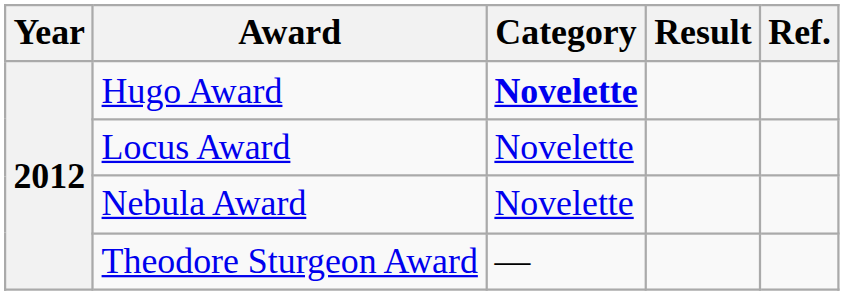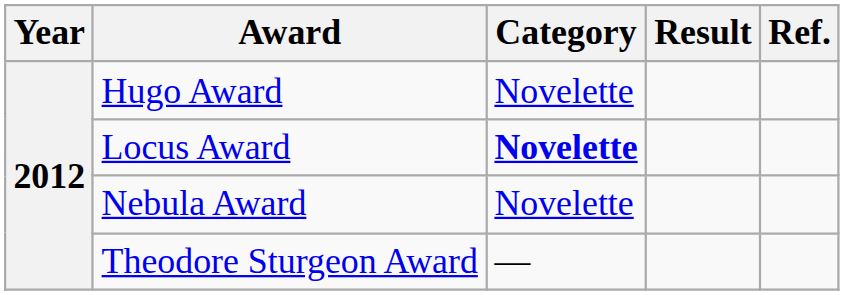(566, 89) bold -> (564, 89) normal
(564, 146) normal -> (566, 146) bold
